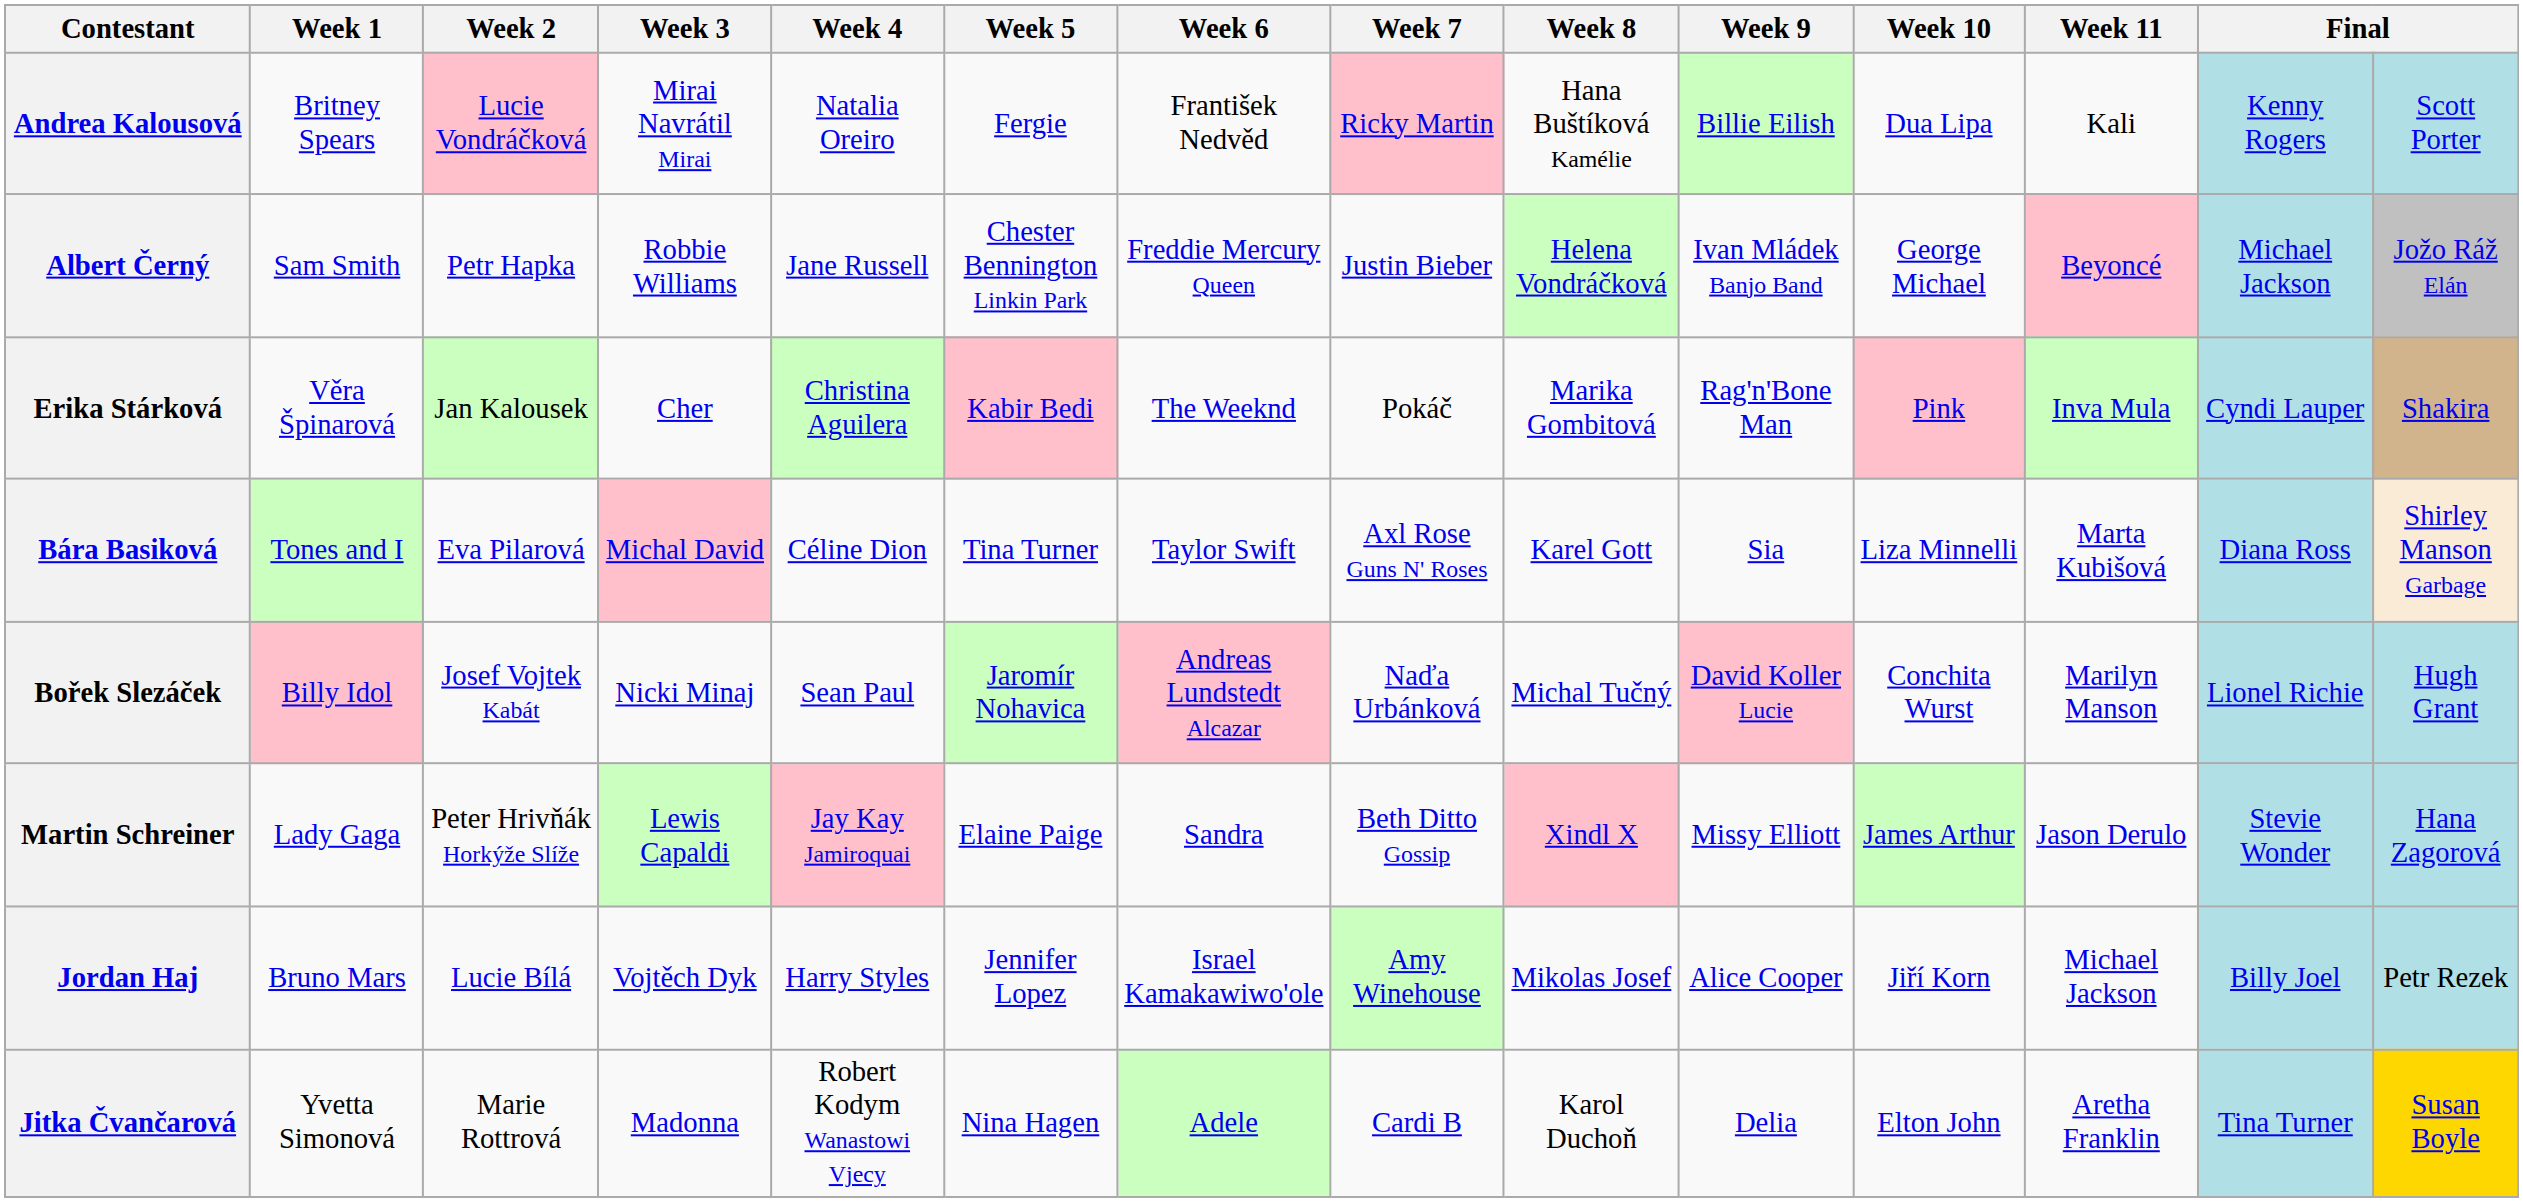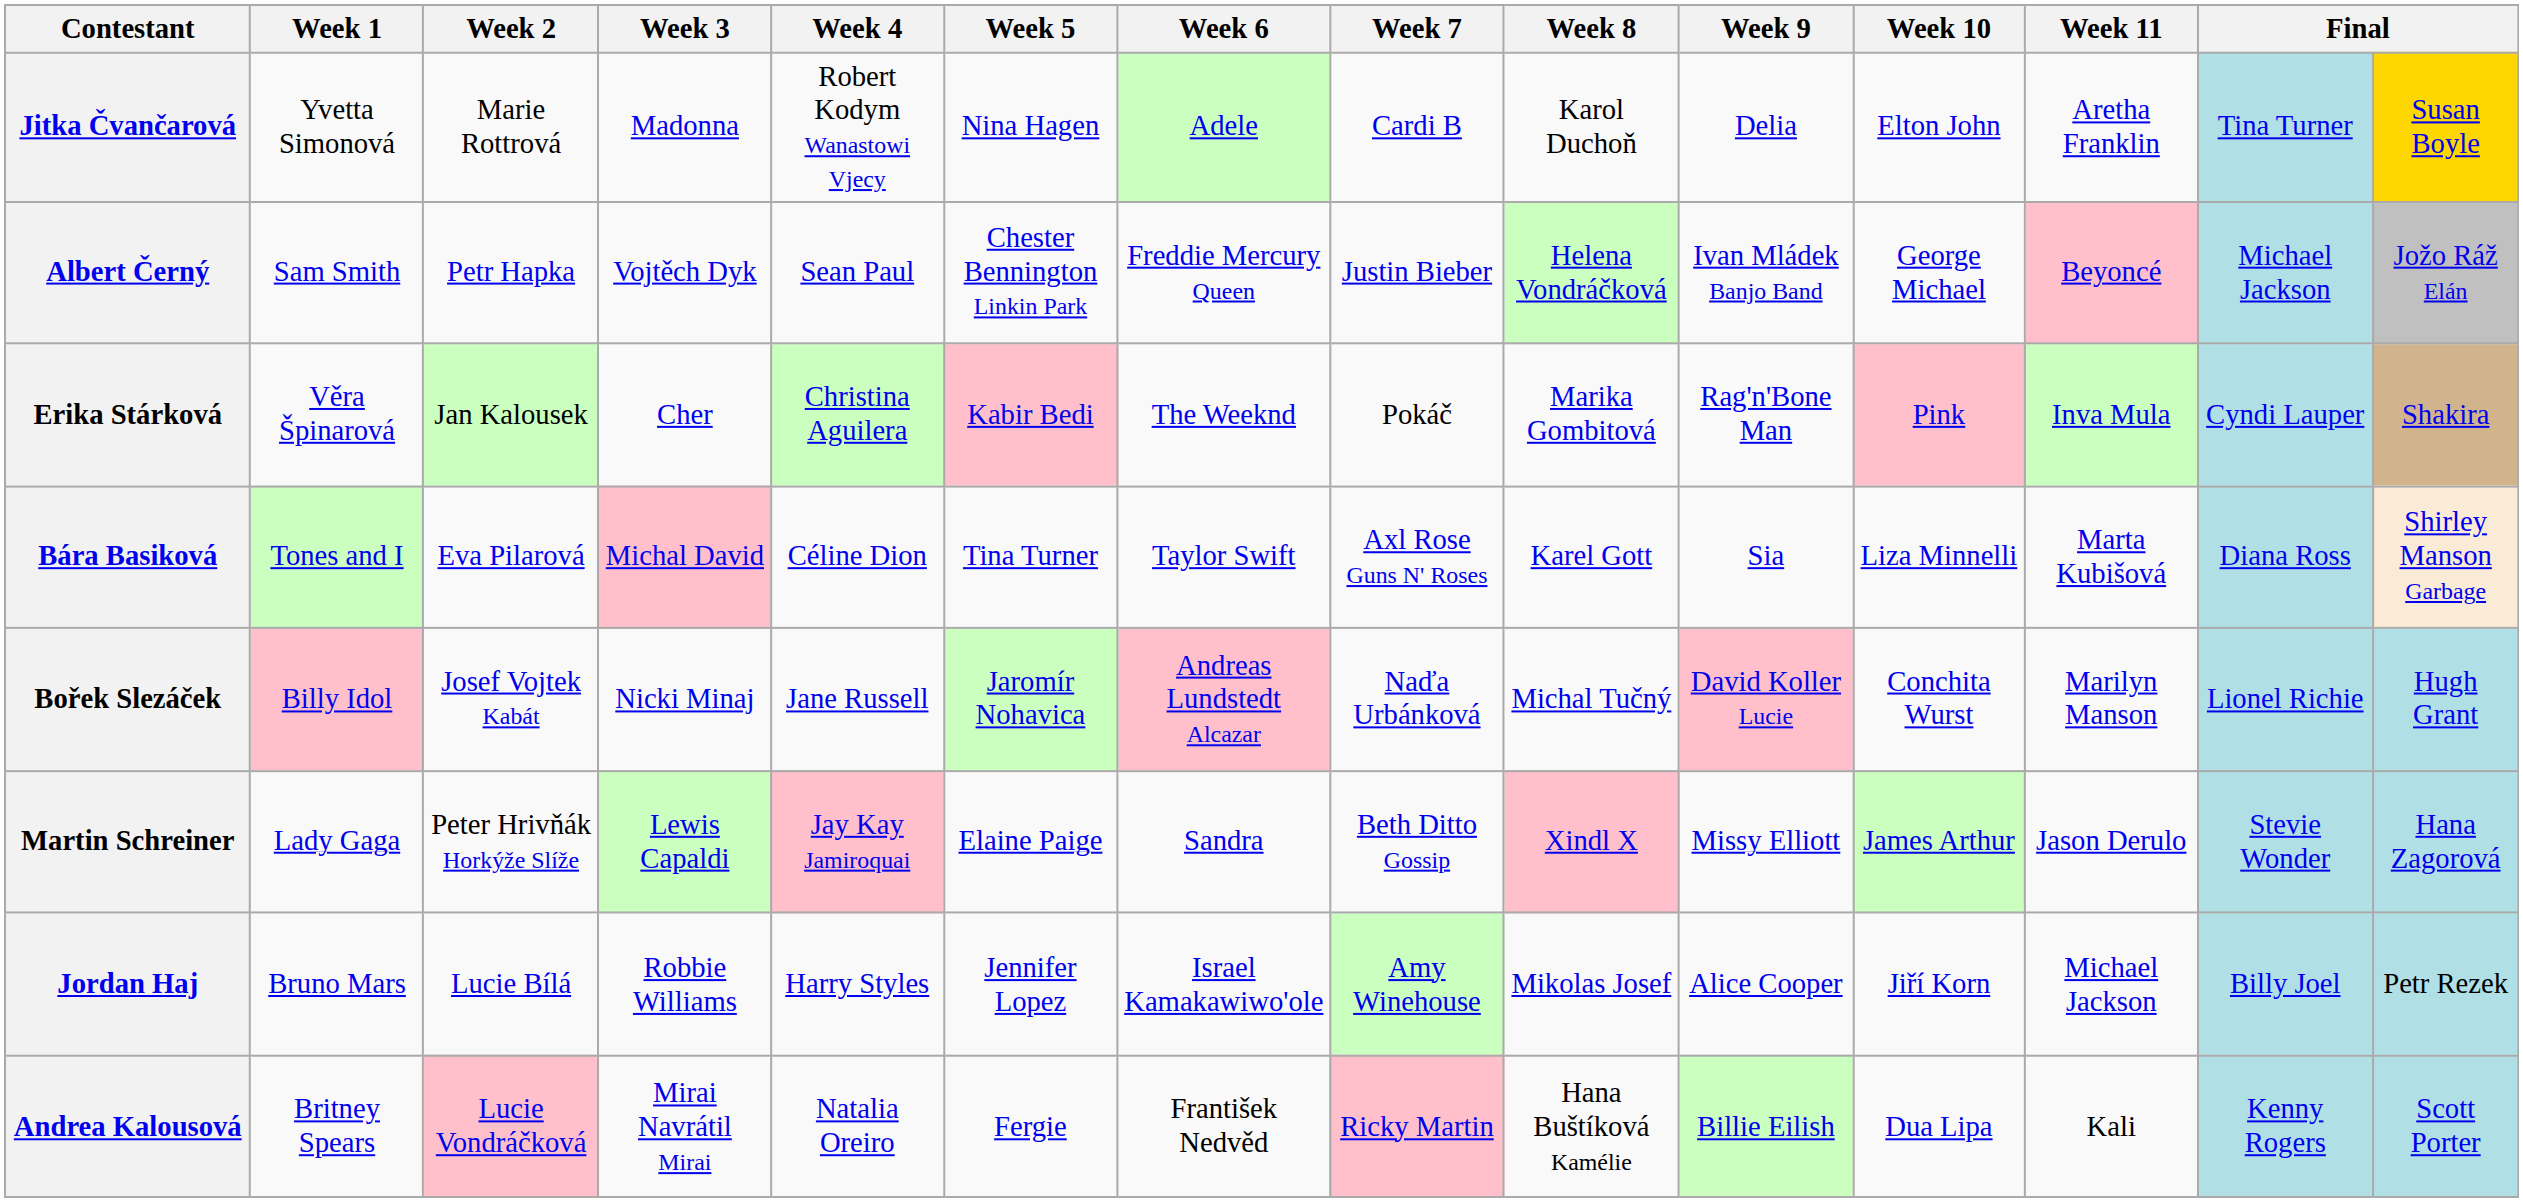rows swapped: (128, 1123) <-> (128, 123)
(685, 265) Robbie Williams -> (685, 272) Vojtěch Dyk
(857, 265) Jane Russell -> (857, 272) Sean Paul
(857, 692) Sean Paul -> (857, 699) Jane Russell
(685, 977) Vojtěch Dyk -> (685, 983) Robbie Williams
